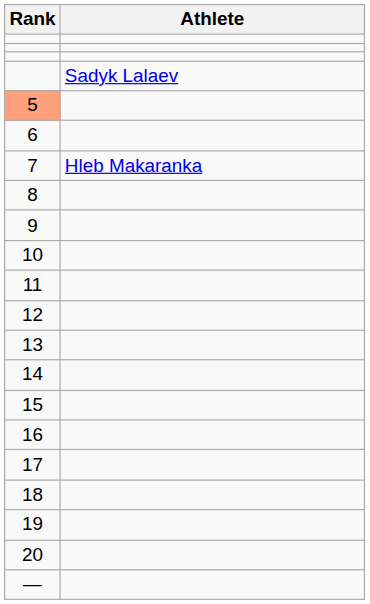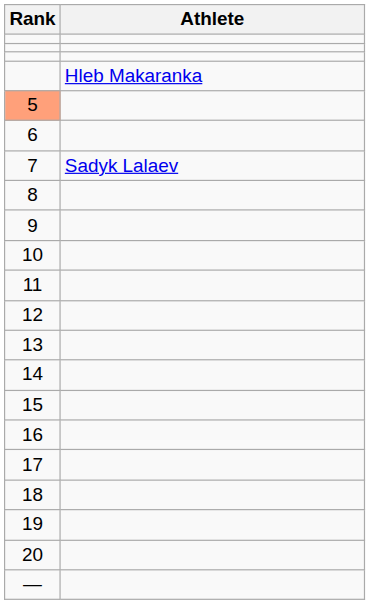(122, 75) Sadyk Lalaev -> (134, 75) Hleb Makaranka
(134, 165) Hleb Makaranka -> (122, 165) Sadyk Lalaev
